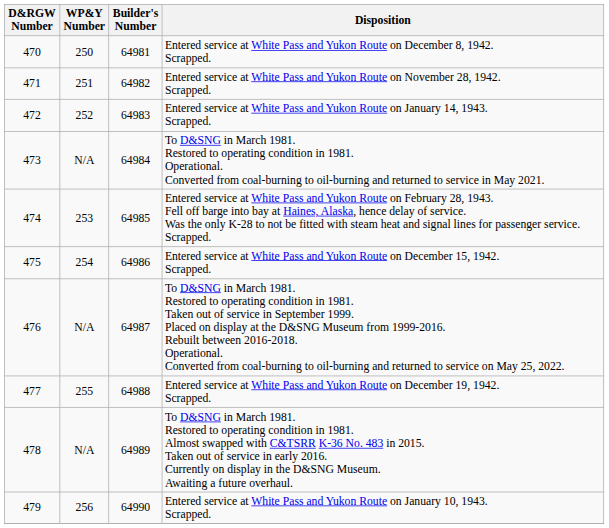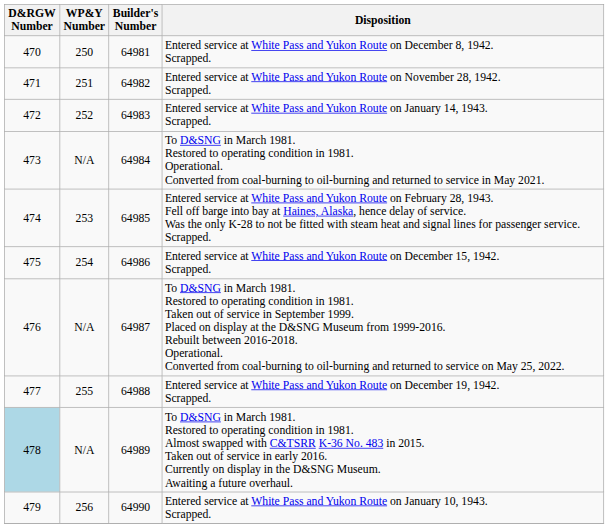(32, 449) no background -> (32, 449) lightblue background
